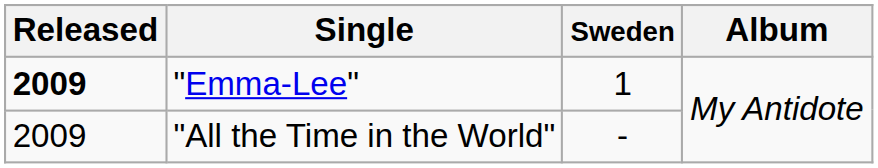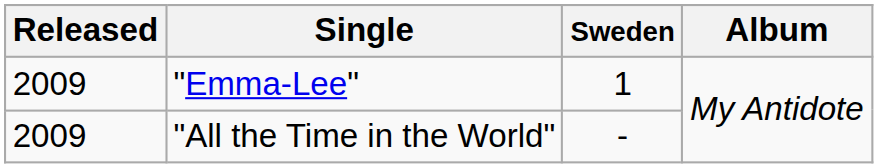(50, 83) bold -> (50, 83) normal
